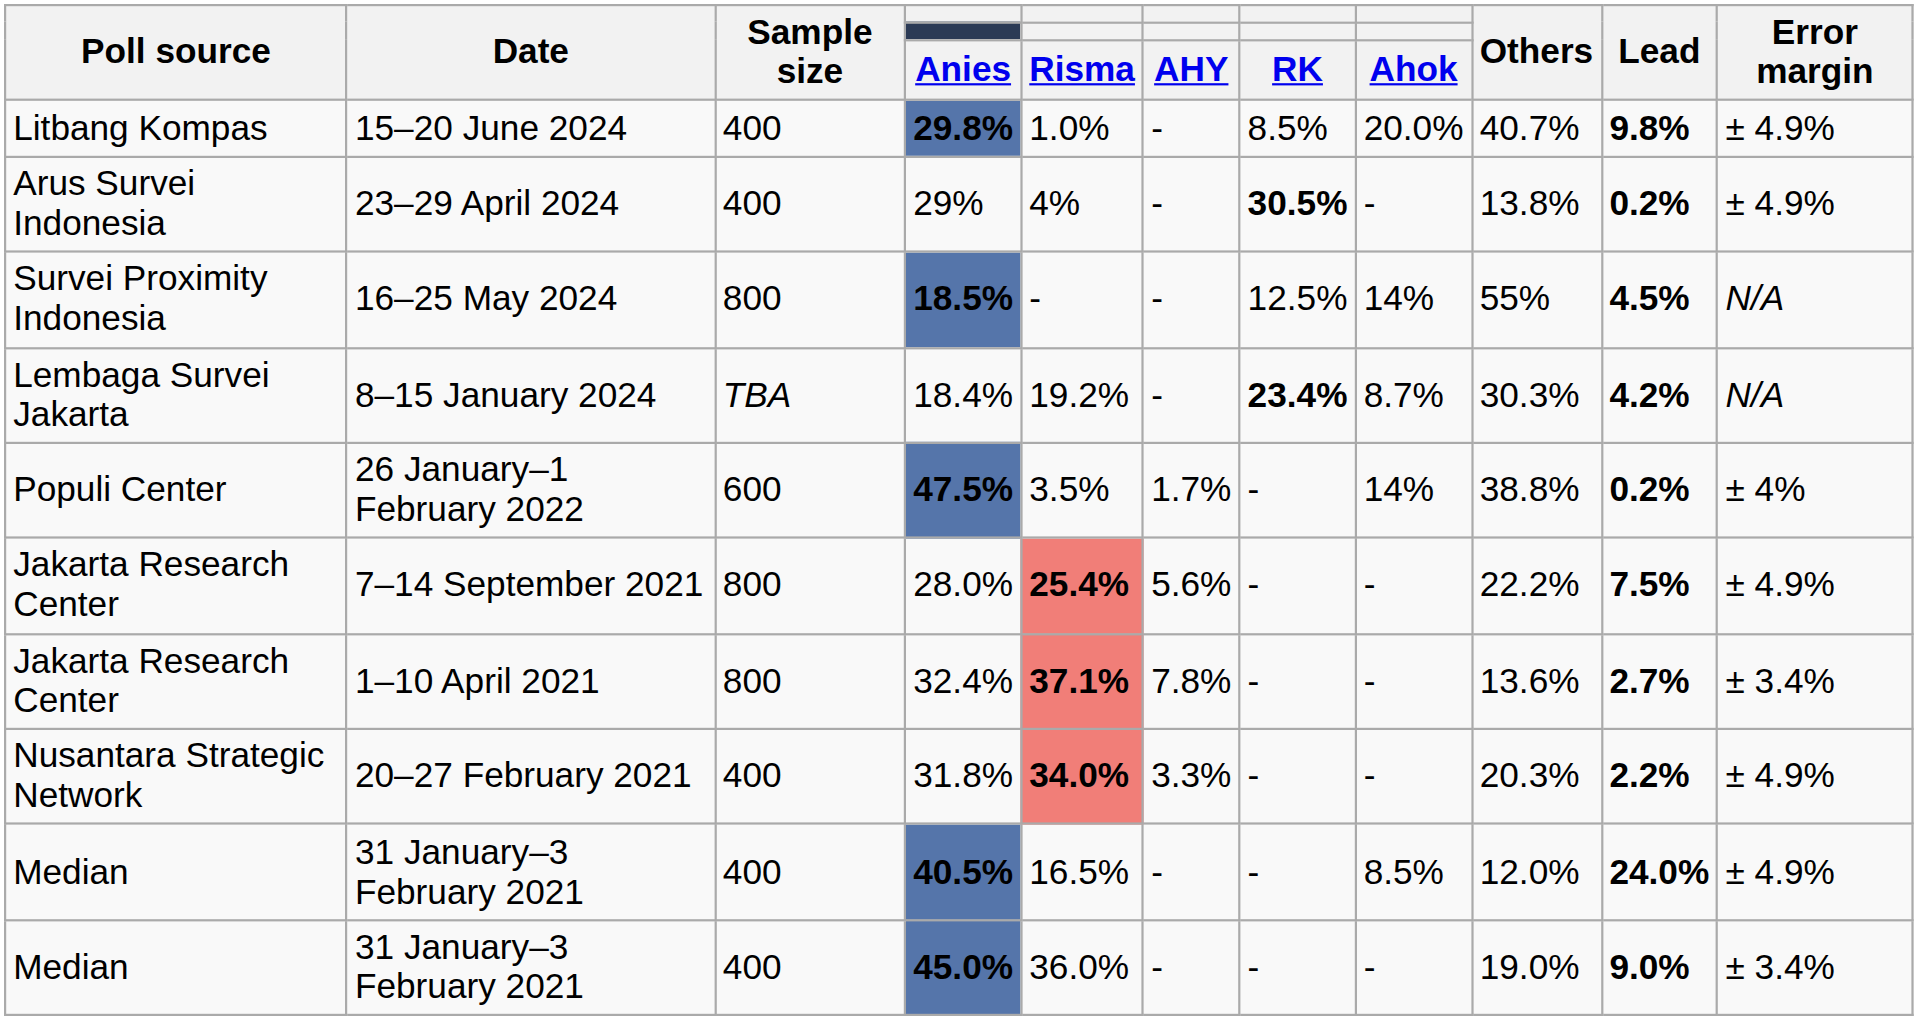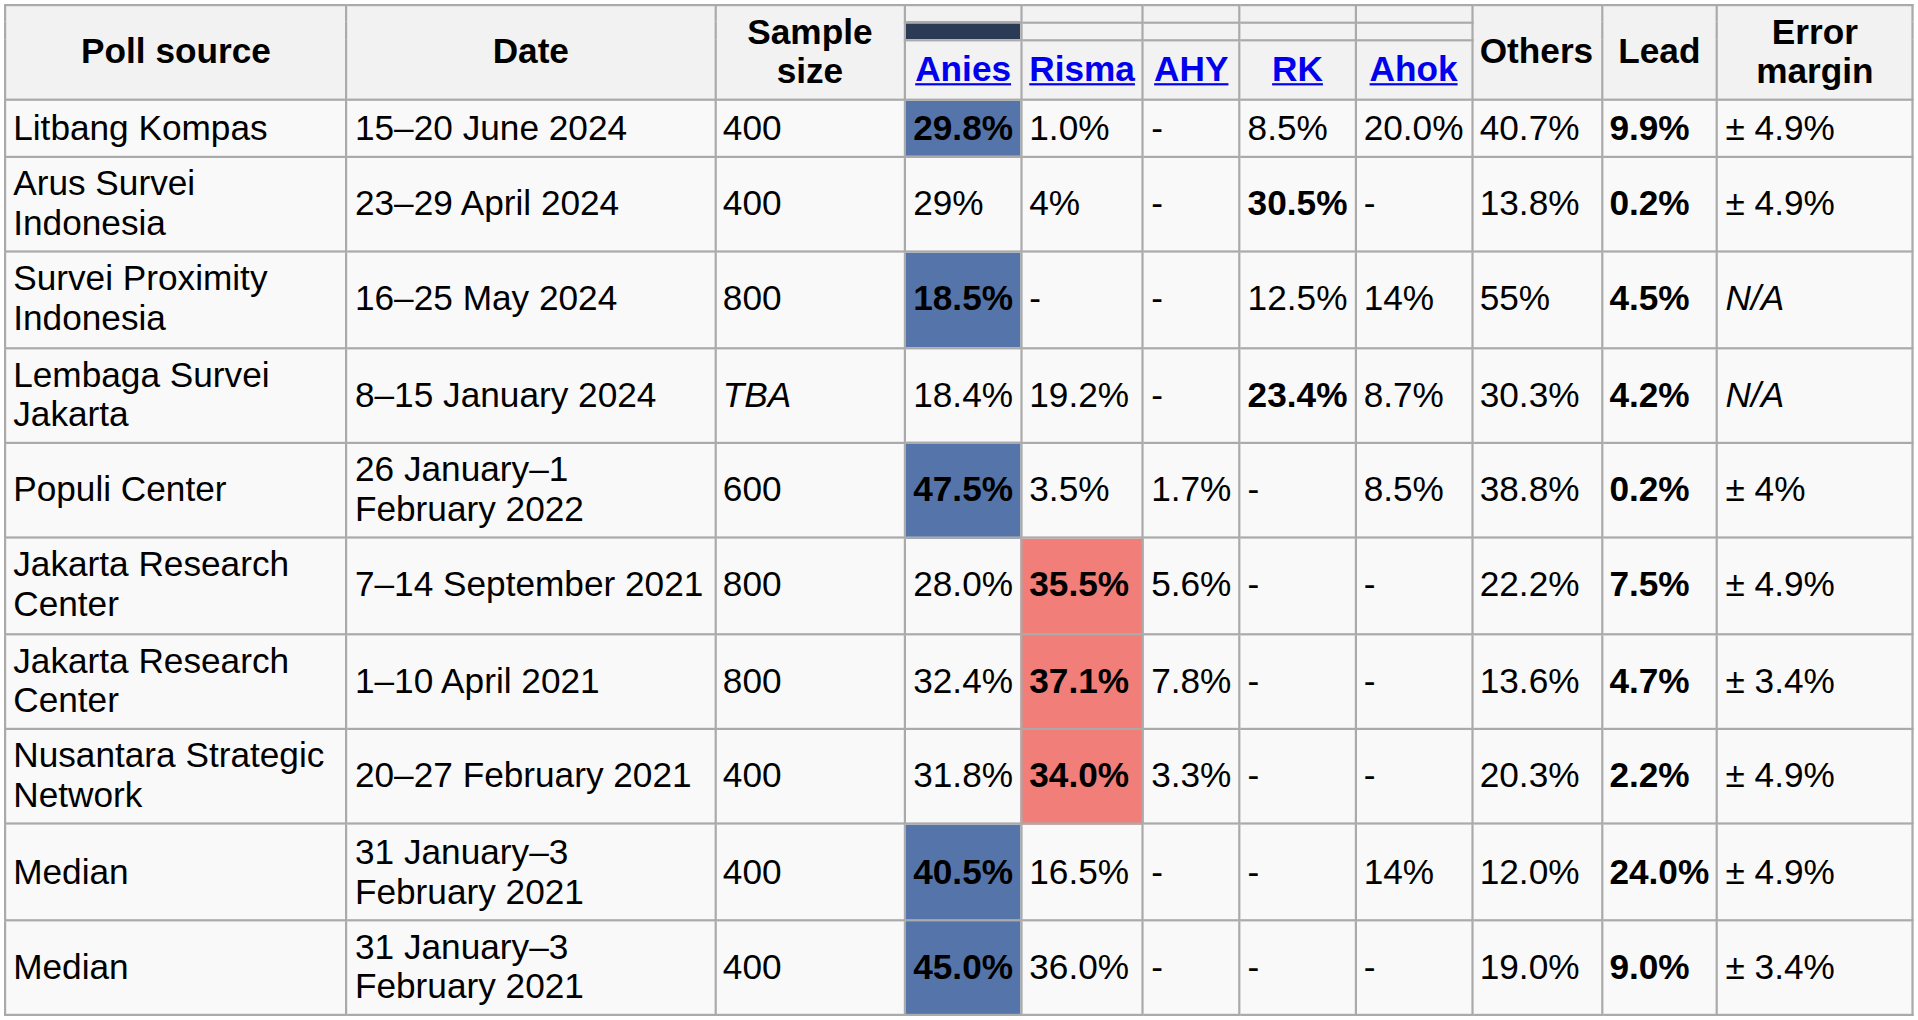(1650, 127) 9.8% -> (1650, 127) 9.9%
(1399, 489) 14% -> (1404, 489) 8.5%
(1079, 585) 25.4% -> (1079, 585) 35.5%
(1650, 680) 2.7% -> (1650, 680) 4.7%
(1404, 871) 8.5% -> (1399, 871) 14%
